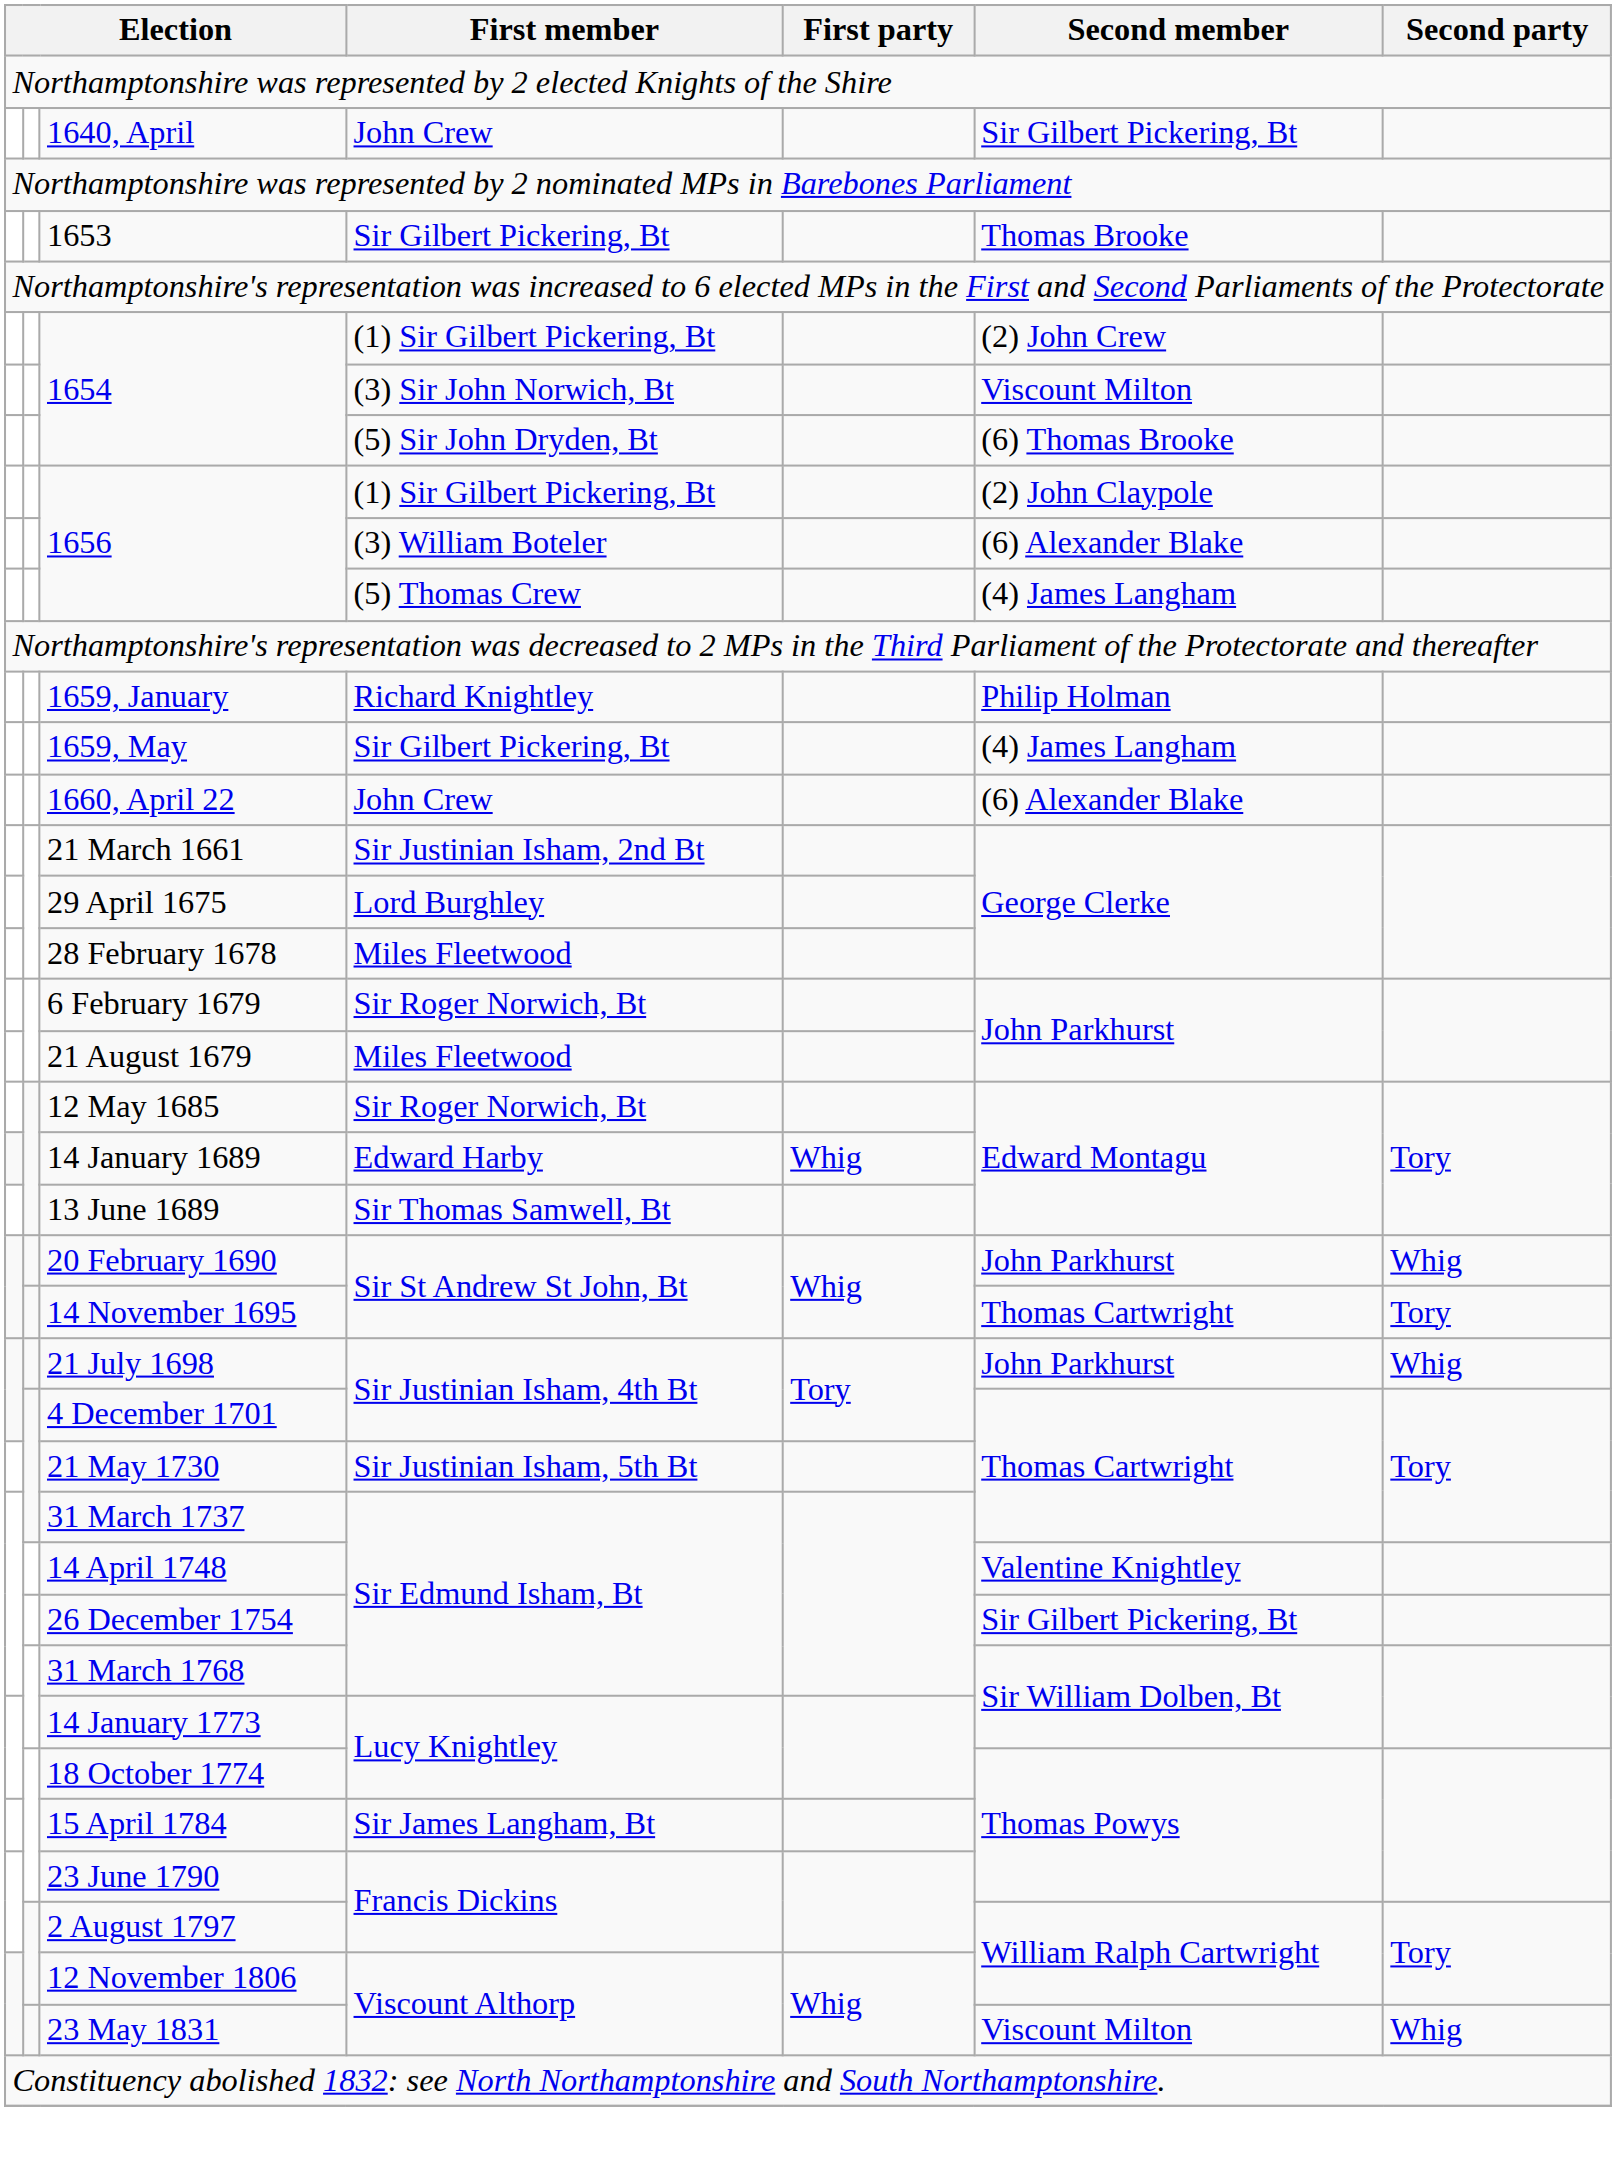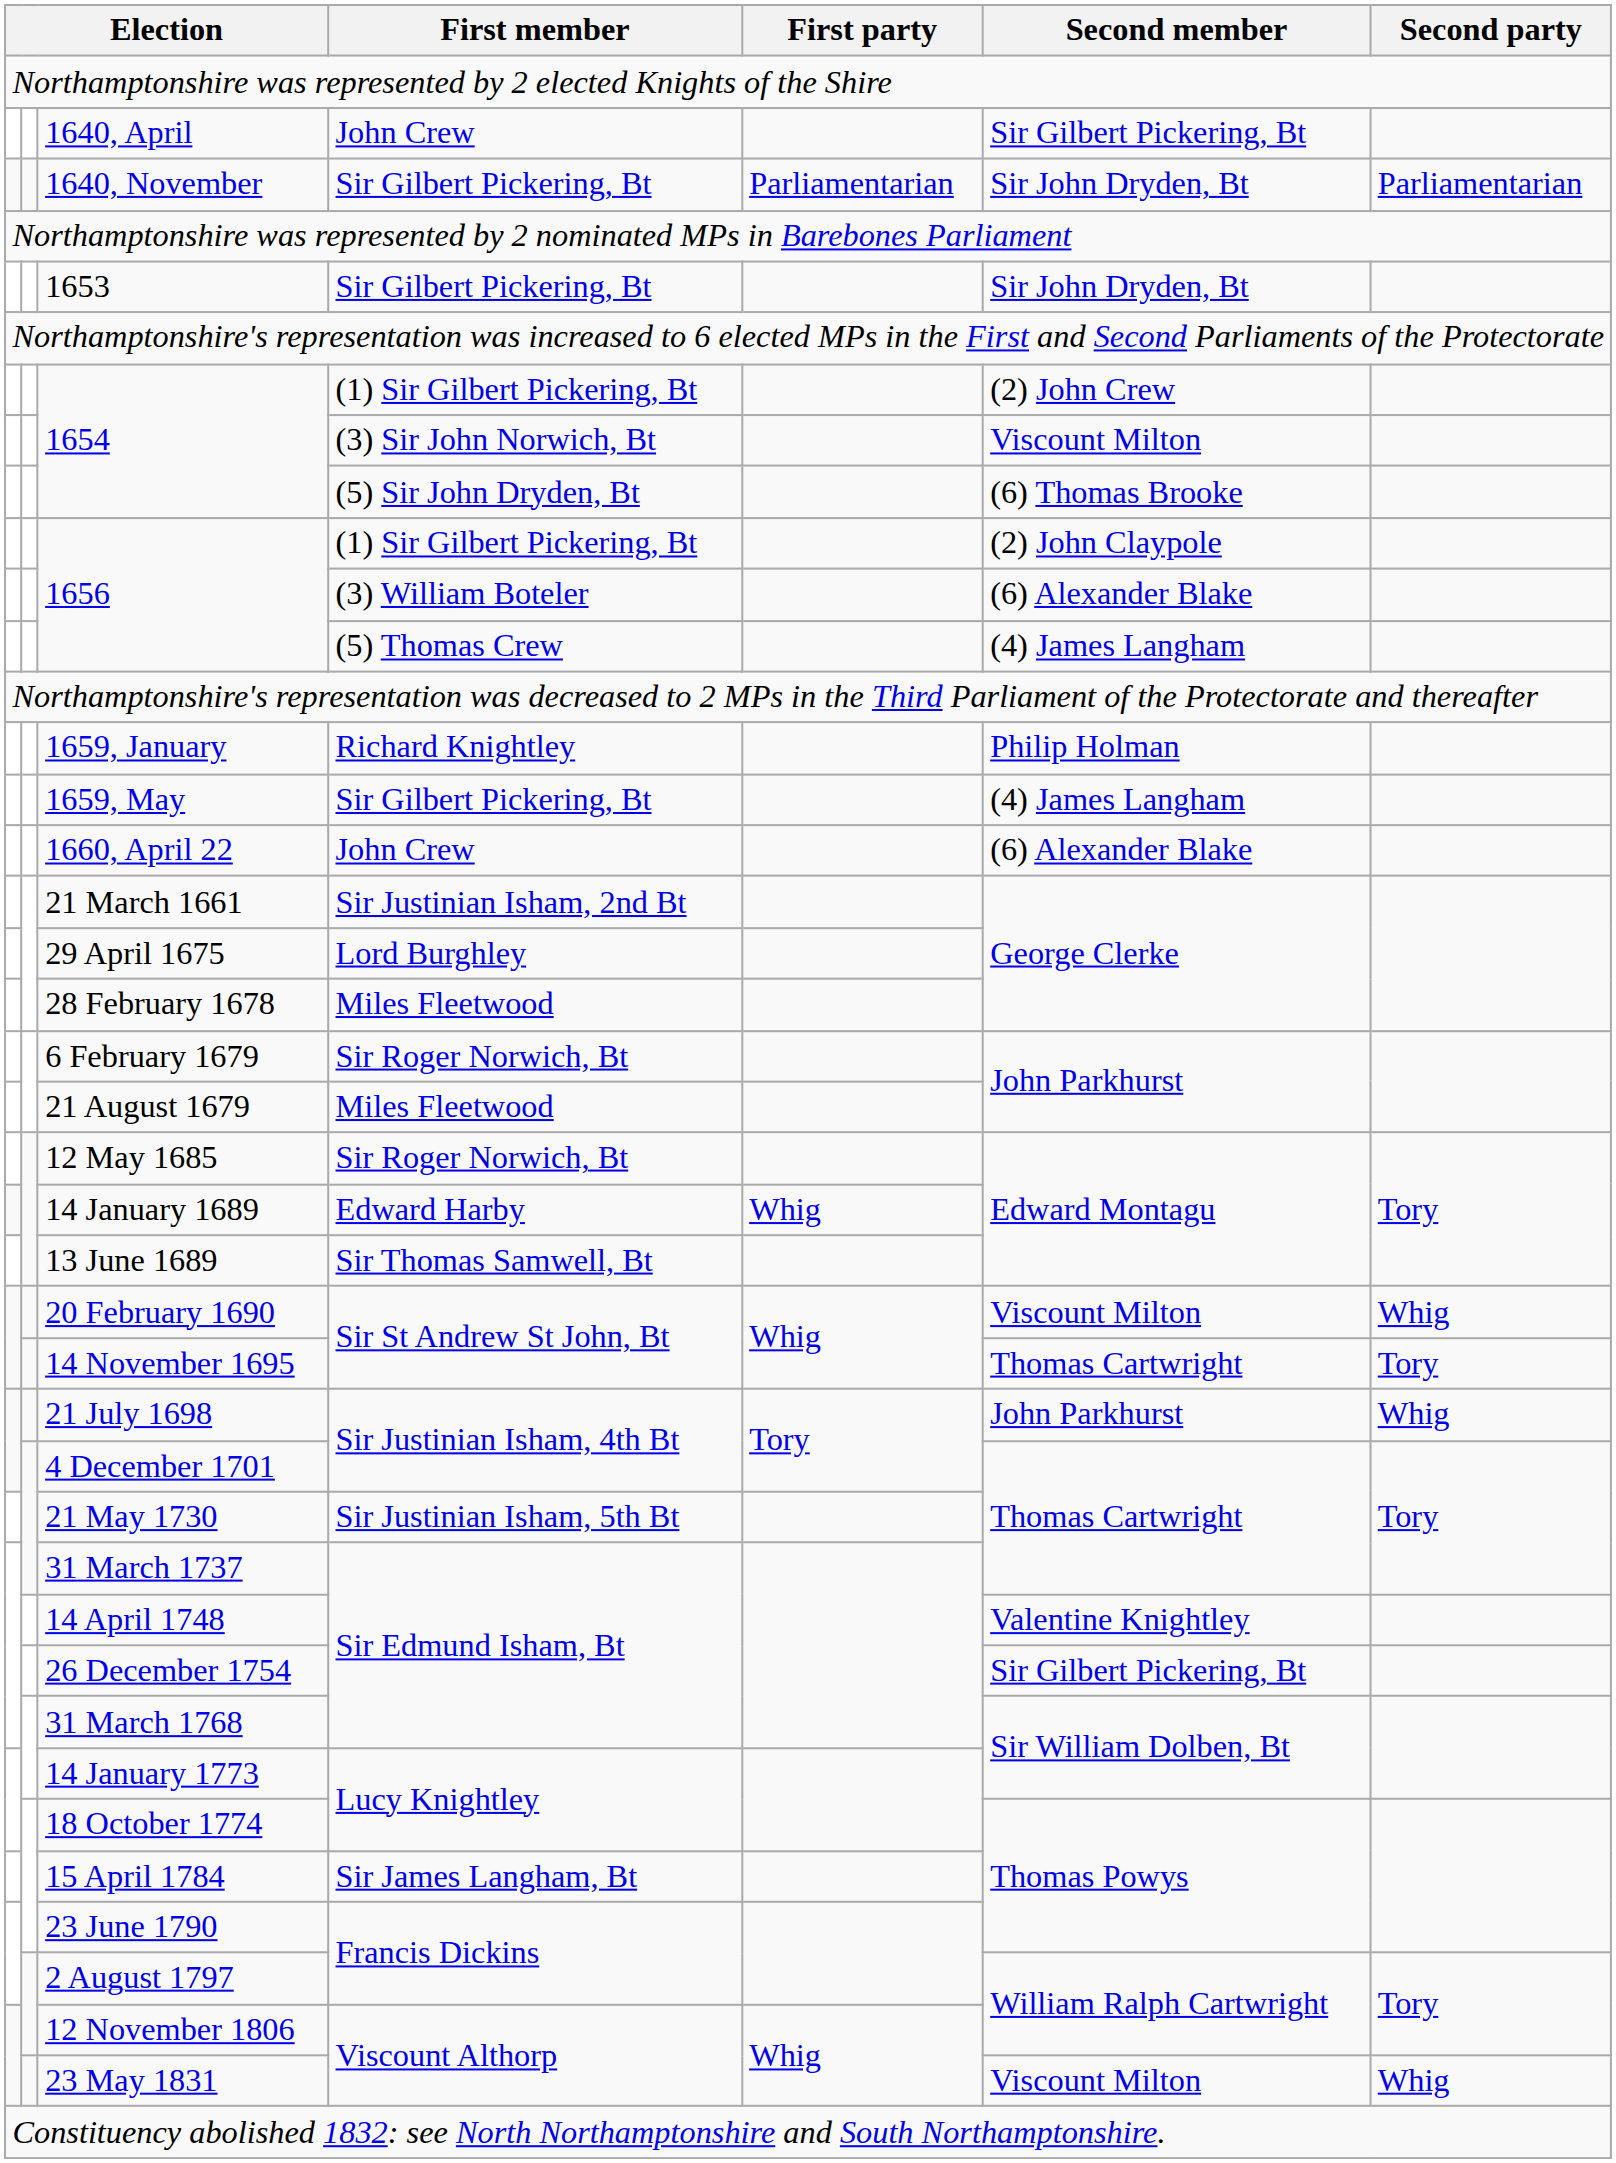+ row: (154, 183)
(1085, 235) Thomas Brooke -> (1119, 286) Sir John Dryden, Bt
(1078, 1260) John Parkhurst -> (1096, 1311) Viscount Milton
